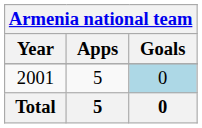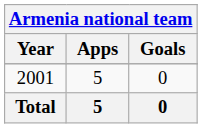(163, 78) lightblue background -> (163, 78) no background
